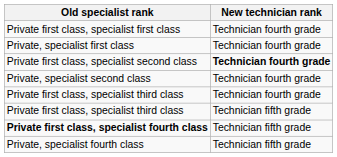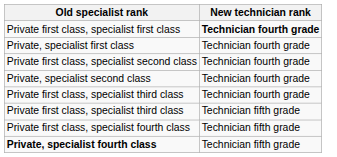(267, 29) normal -> (261, 29) bold
(272, 62) bold -> (256, 62) normal
(107, 128) bold -> (98, 128) normal
(75, 144) normal -> (82, 144) bold
